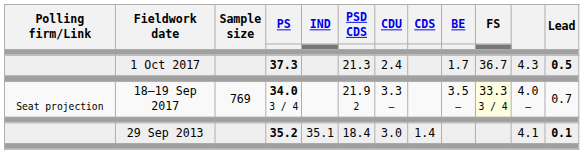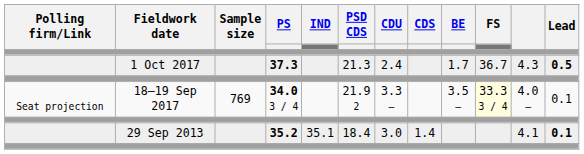(562, 99) 0.7 -> (562, 99) 0.1
